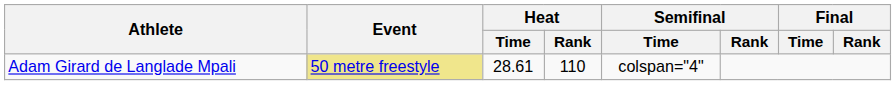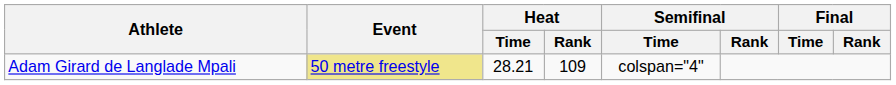(513, 67) 28.61 -> (513, 67) 28.21
(573, 67) 110 -> (573, 67) 109
